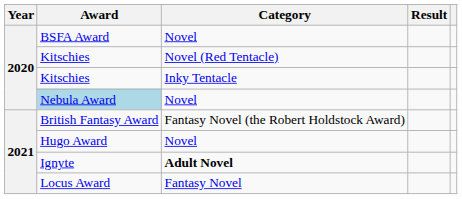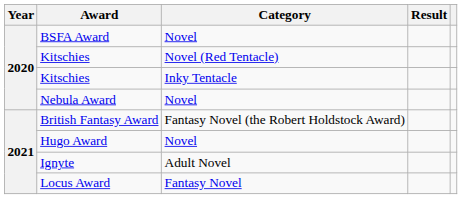(78, 99) lightblue background -> (78, 99) no background
(199, 162) bold -> (198, 162) normal
